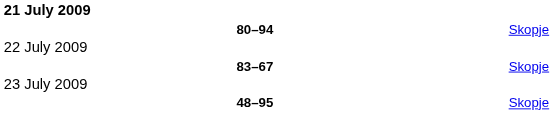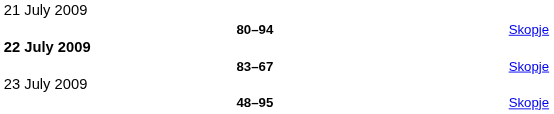(47, 10) bold -> (46, 10) normal
(46, 47) normal -> (47, 47) bold
